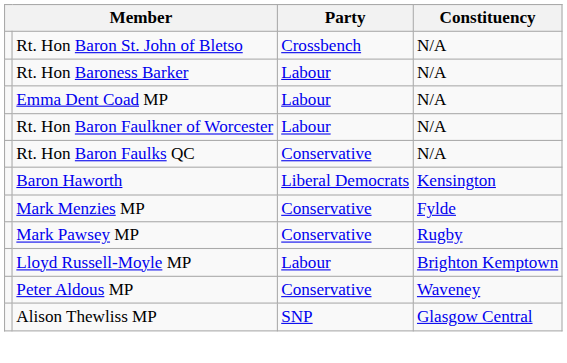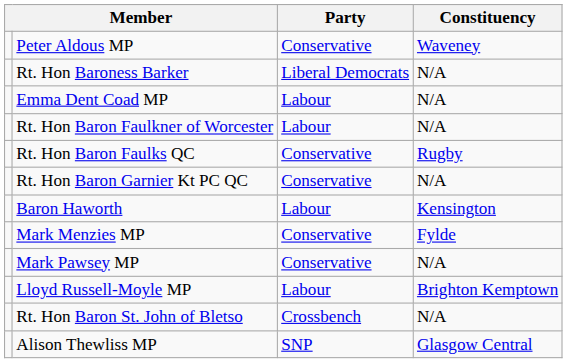rows swapped: (75, 289) <-> (130, 45)
(306, 72) Labour -> (345, 72) Liberal Democrats
(432, 153) N/A -> (440, 153) Rugby
+ row: (132, 180)
(345, 180) Liberal Democrats -> (306, 208) Labour
(440, 235) Rugby -> (432, 262) N/A
